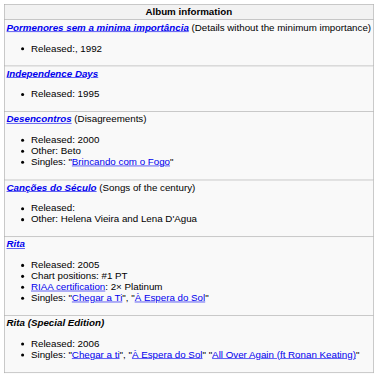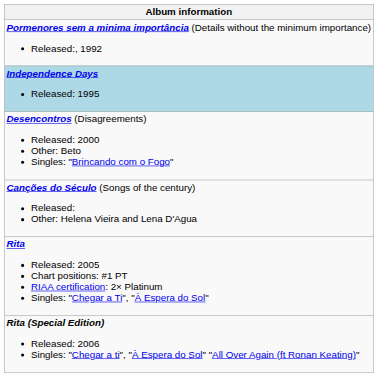(189, 84) no background -> (189, 84) lightblue background
